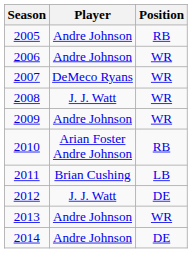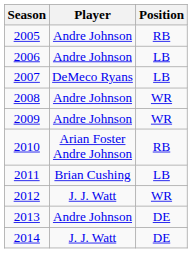(162, 56) WR -> (161, 56) LB
(162, 77) WR -> (161, 77) LB
(92, 98) J. J. Watt -> (92, 98) Andre Johnson
(161, 196) DE -> (162, 196) WR
(162, 216) WR -> (161, 216) DE
(92, 237) Andre Johnson -> (92, 237) J. J. Watt
